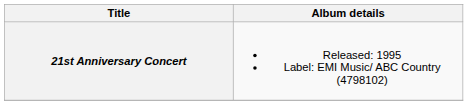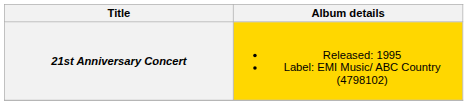(348, 67) no background -> (348, 67) gold background
